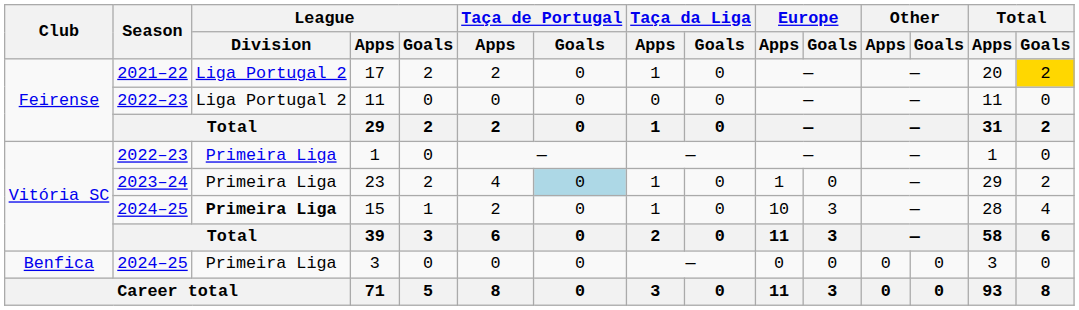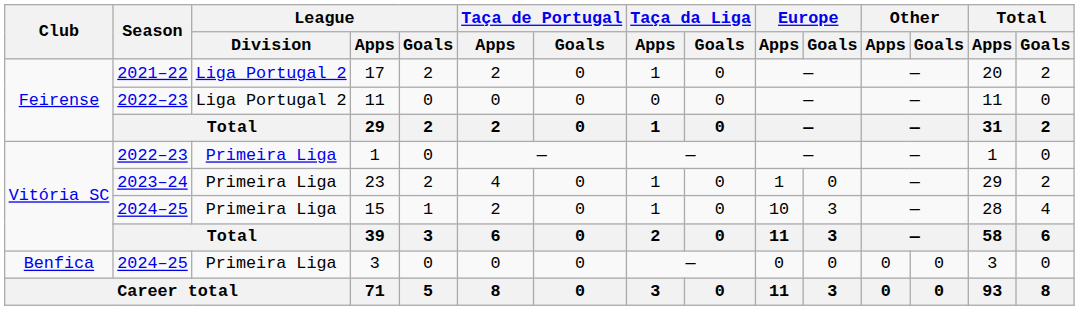(1046, 73) gold background -> (1046, 73) no background
(580, 182) lightblue background -> (580, 182) no background
(271, 210) bold -> (271, 210) normal
